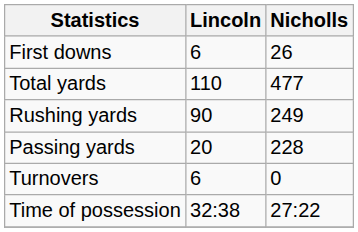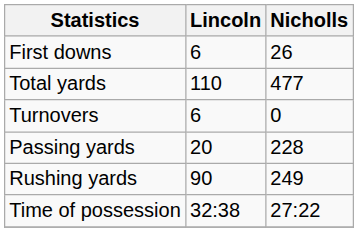rows swapped: (73, 115) <-> (54, 178)
